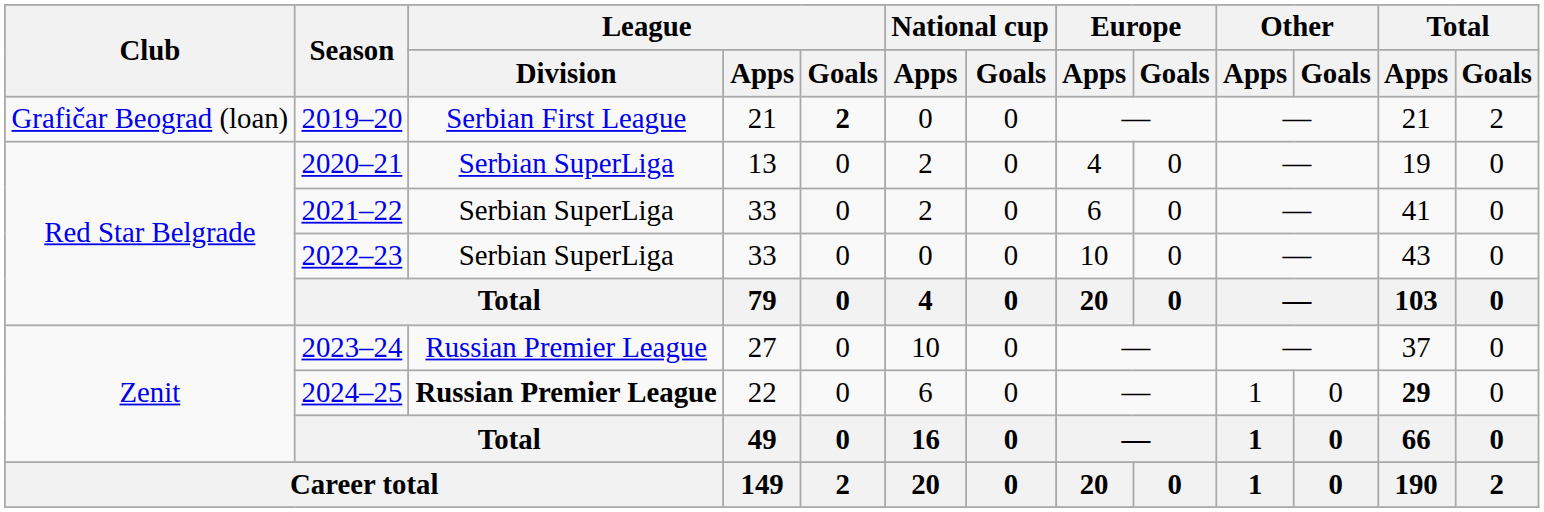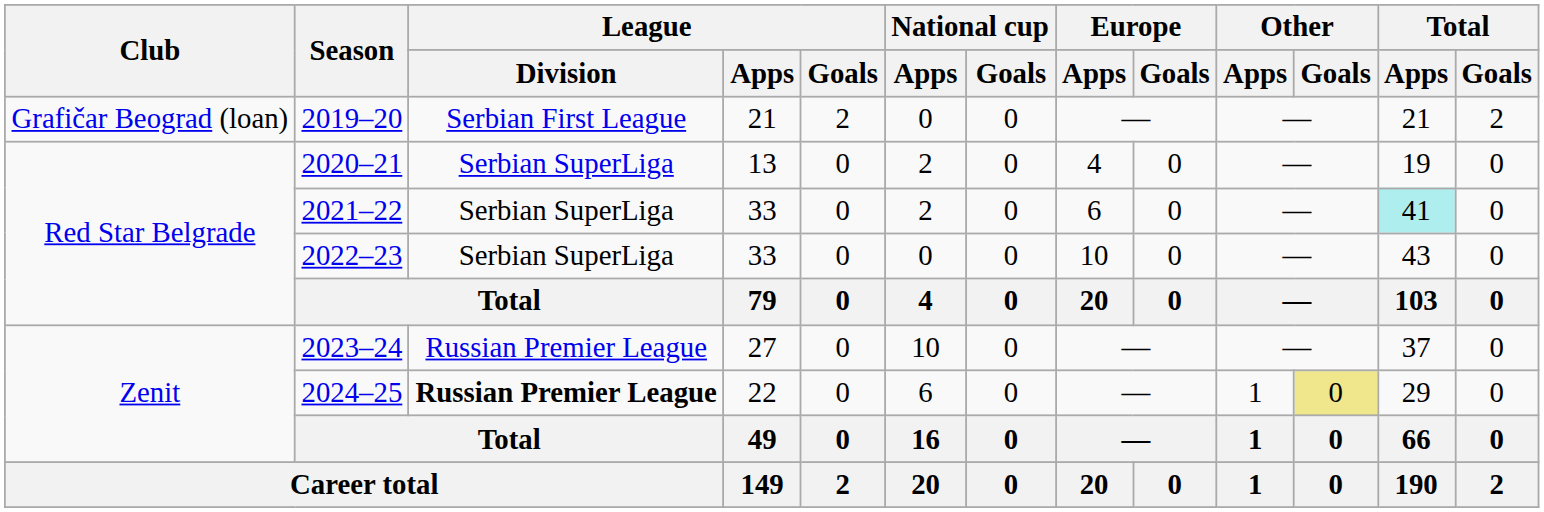(843, 118) bold -> (843, 118) normal
(1416, 210) no background -> (1416, 210) paleturquoise background
(1336, 392) no background -> (1336, 392) khaki background
(1416, 392) bold -> (1416, 392) normal
